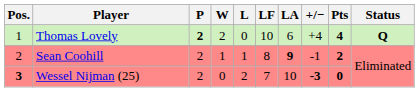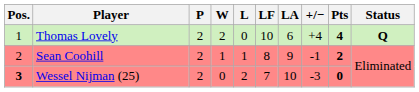(200, 35) bold -> (200, 35) normal
(290, 55) bold -> (290, 55) normal
(315, 76) bold -> (315, 76) normal
